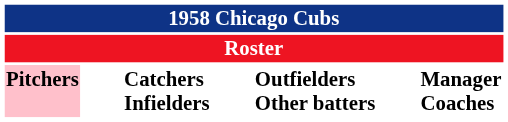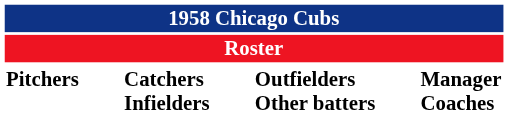(43, 78) pink background -> (43, 78) no background
